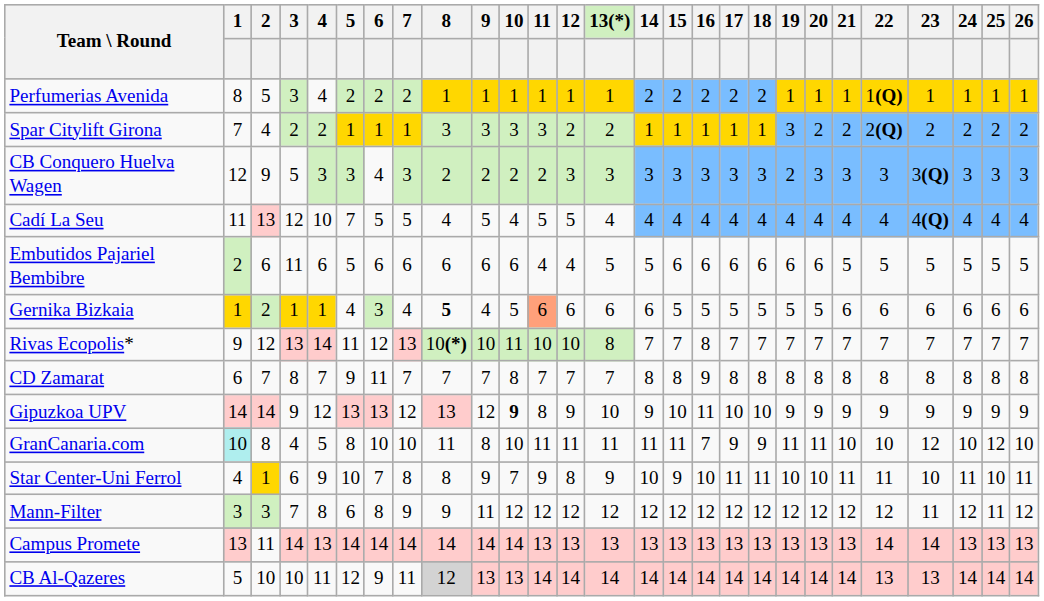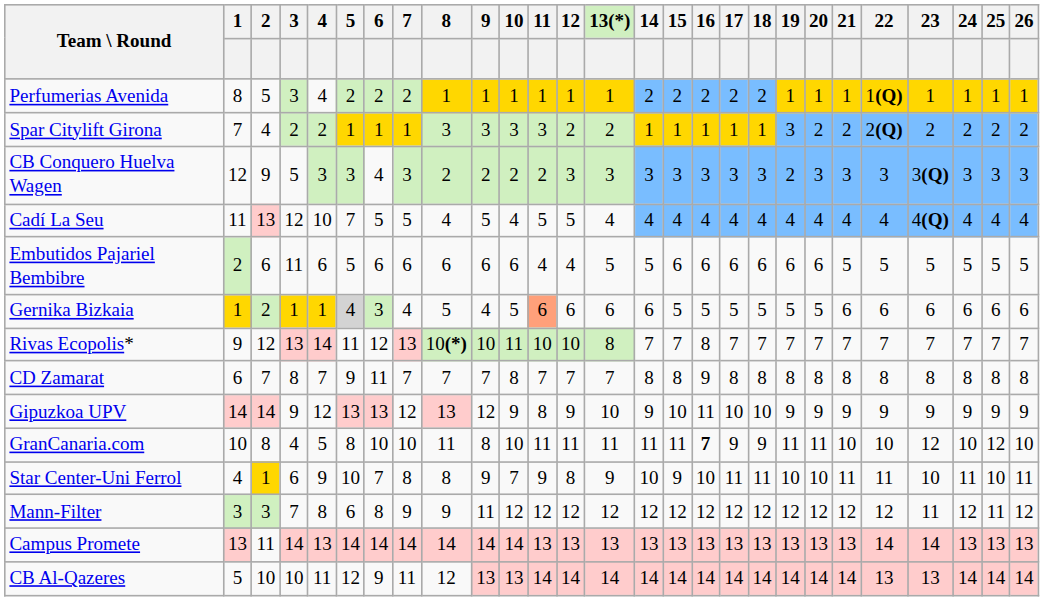(350, 310) no background -> (350, 310) lightgrey background
(446, 310) bold -> (446, 310) normal
(514, 410) bold -> (514, 410) normal
(237, 444) paleturquoise background -> (237, 444) no background
(706, 444) normal -> (706, 444) bold
(446, 577) lightgrey background -> (446, 577) no background
